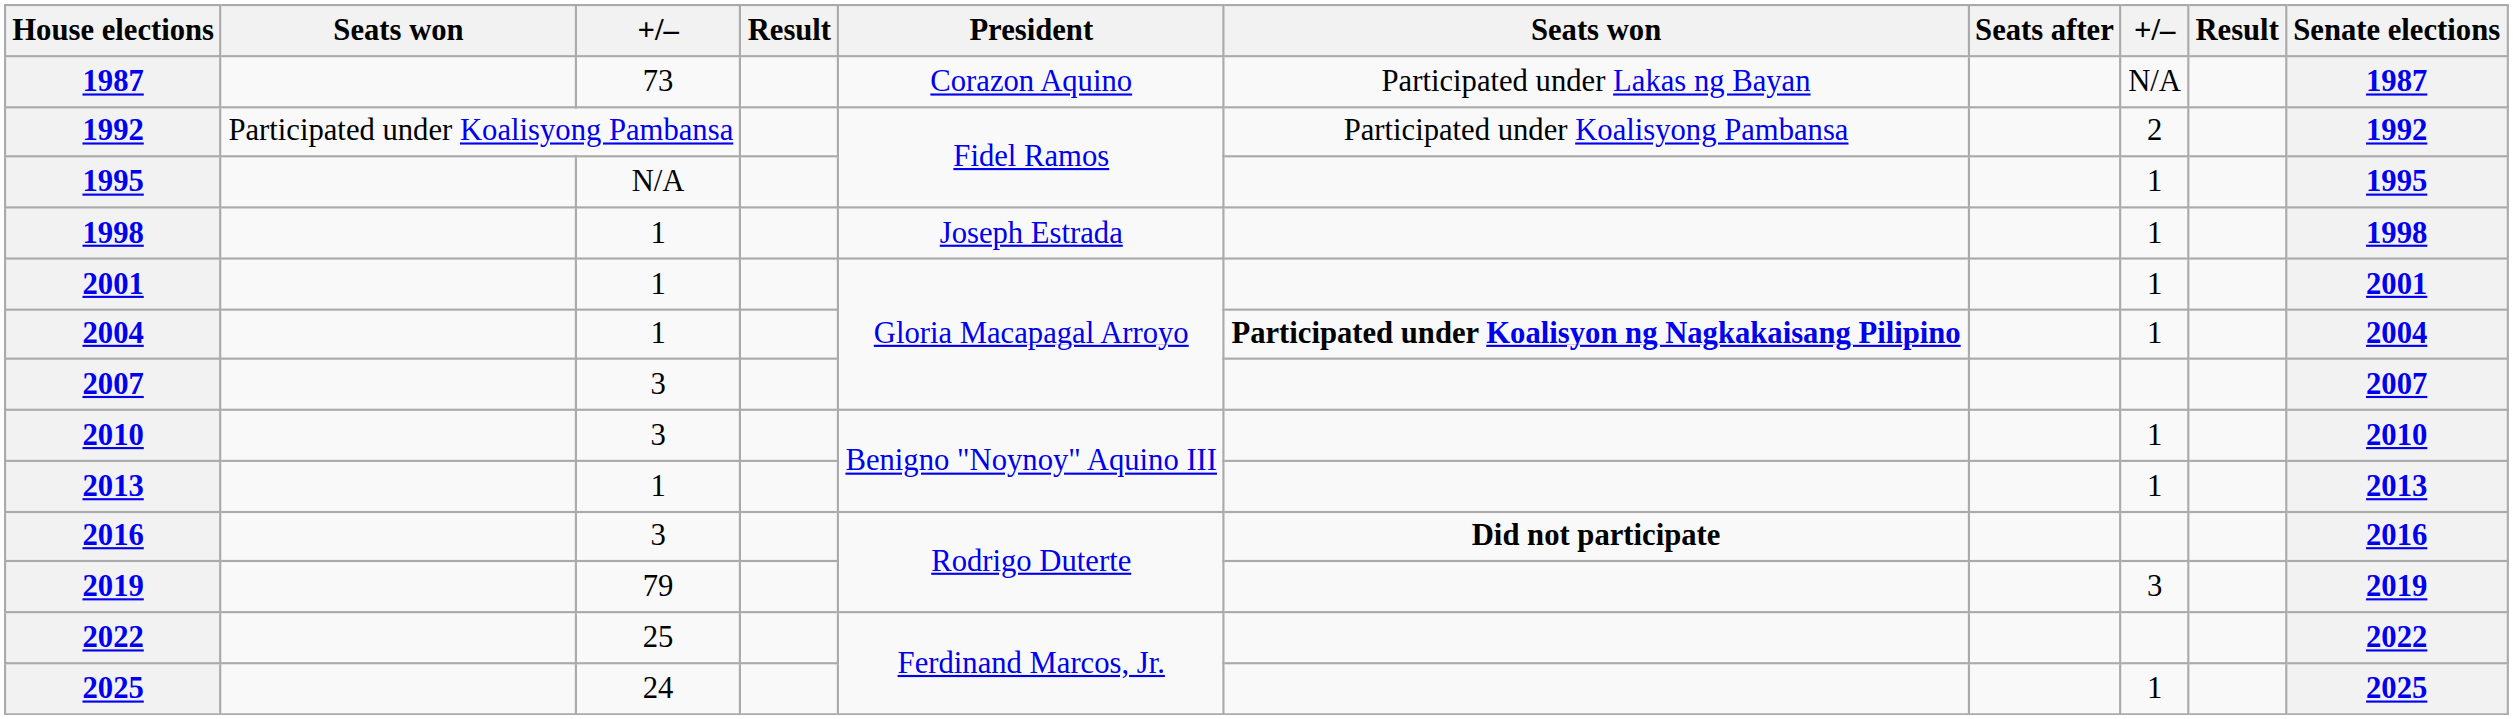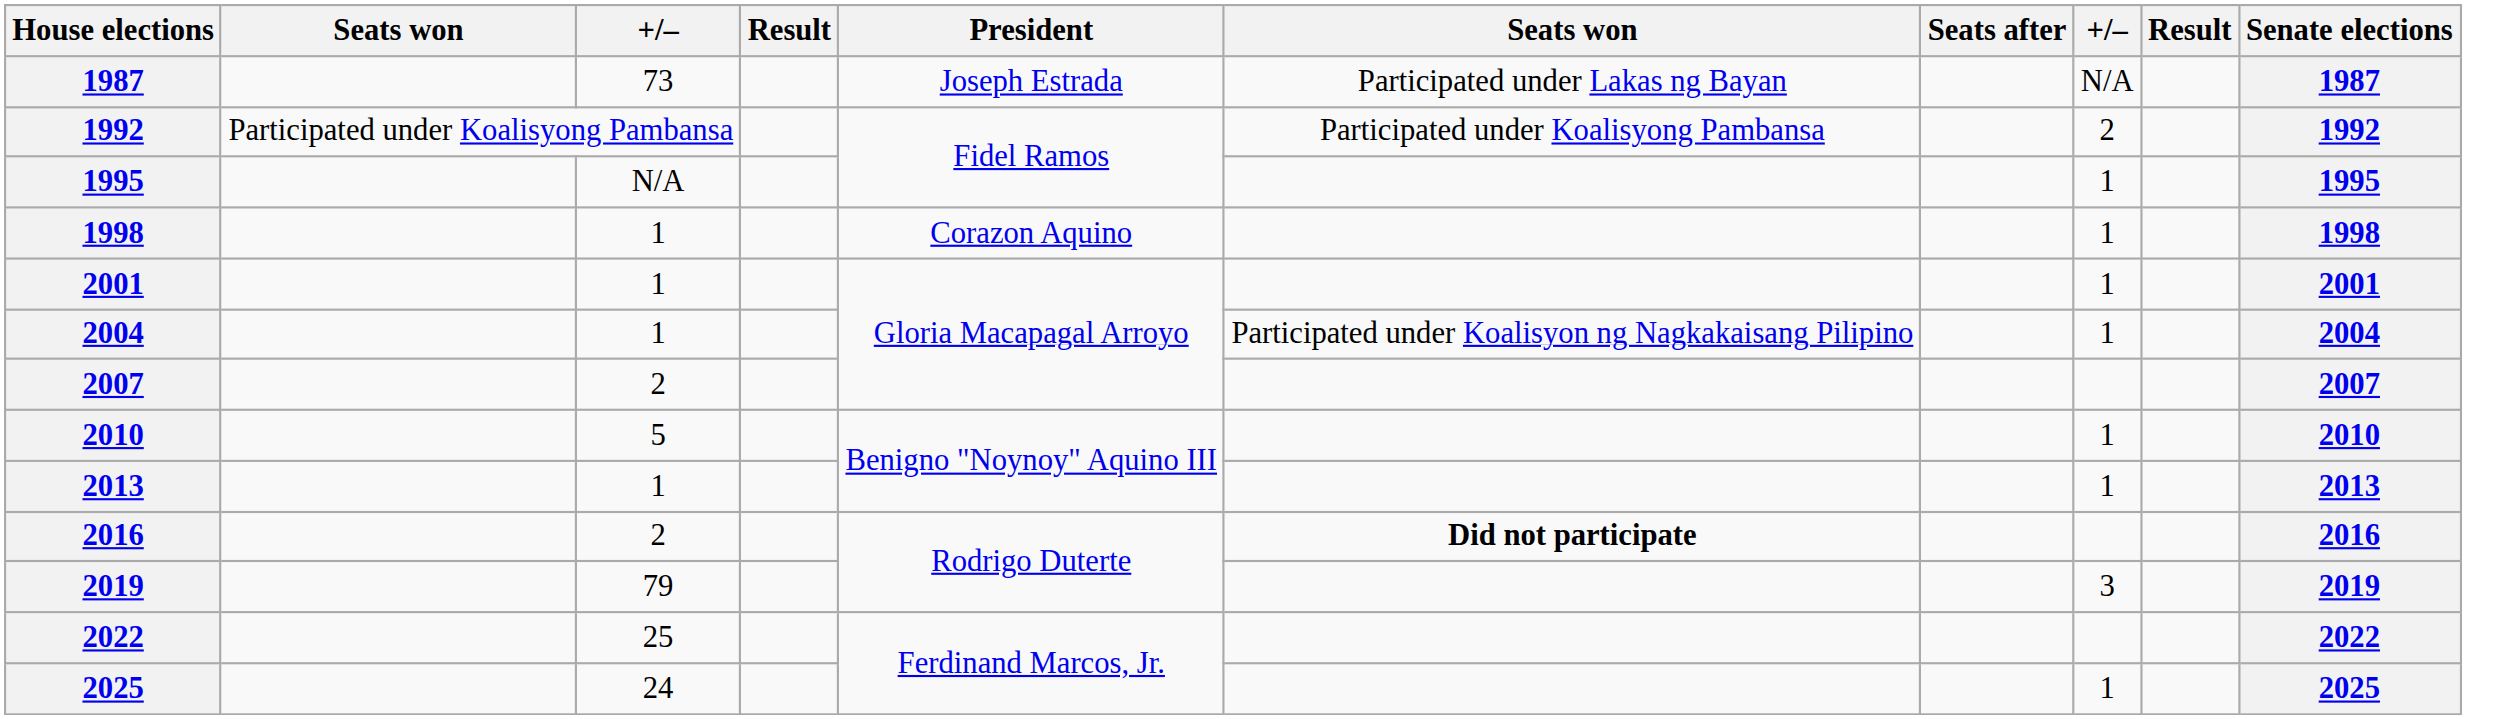(1031, 80) Corazon Aquino -> (1031, 80) Joseph Estrada
(1031, 232) Joseph Estrada -> (1031, 232) Corazon Aquino
(1596, 333) bold -> (1572, 333) normal
(658, 384) 3 -> (658, 384) 2
(658, 434) 3 -> (658, 434) 5
(658, 536) 3 -> (658, 536) 2
